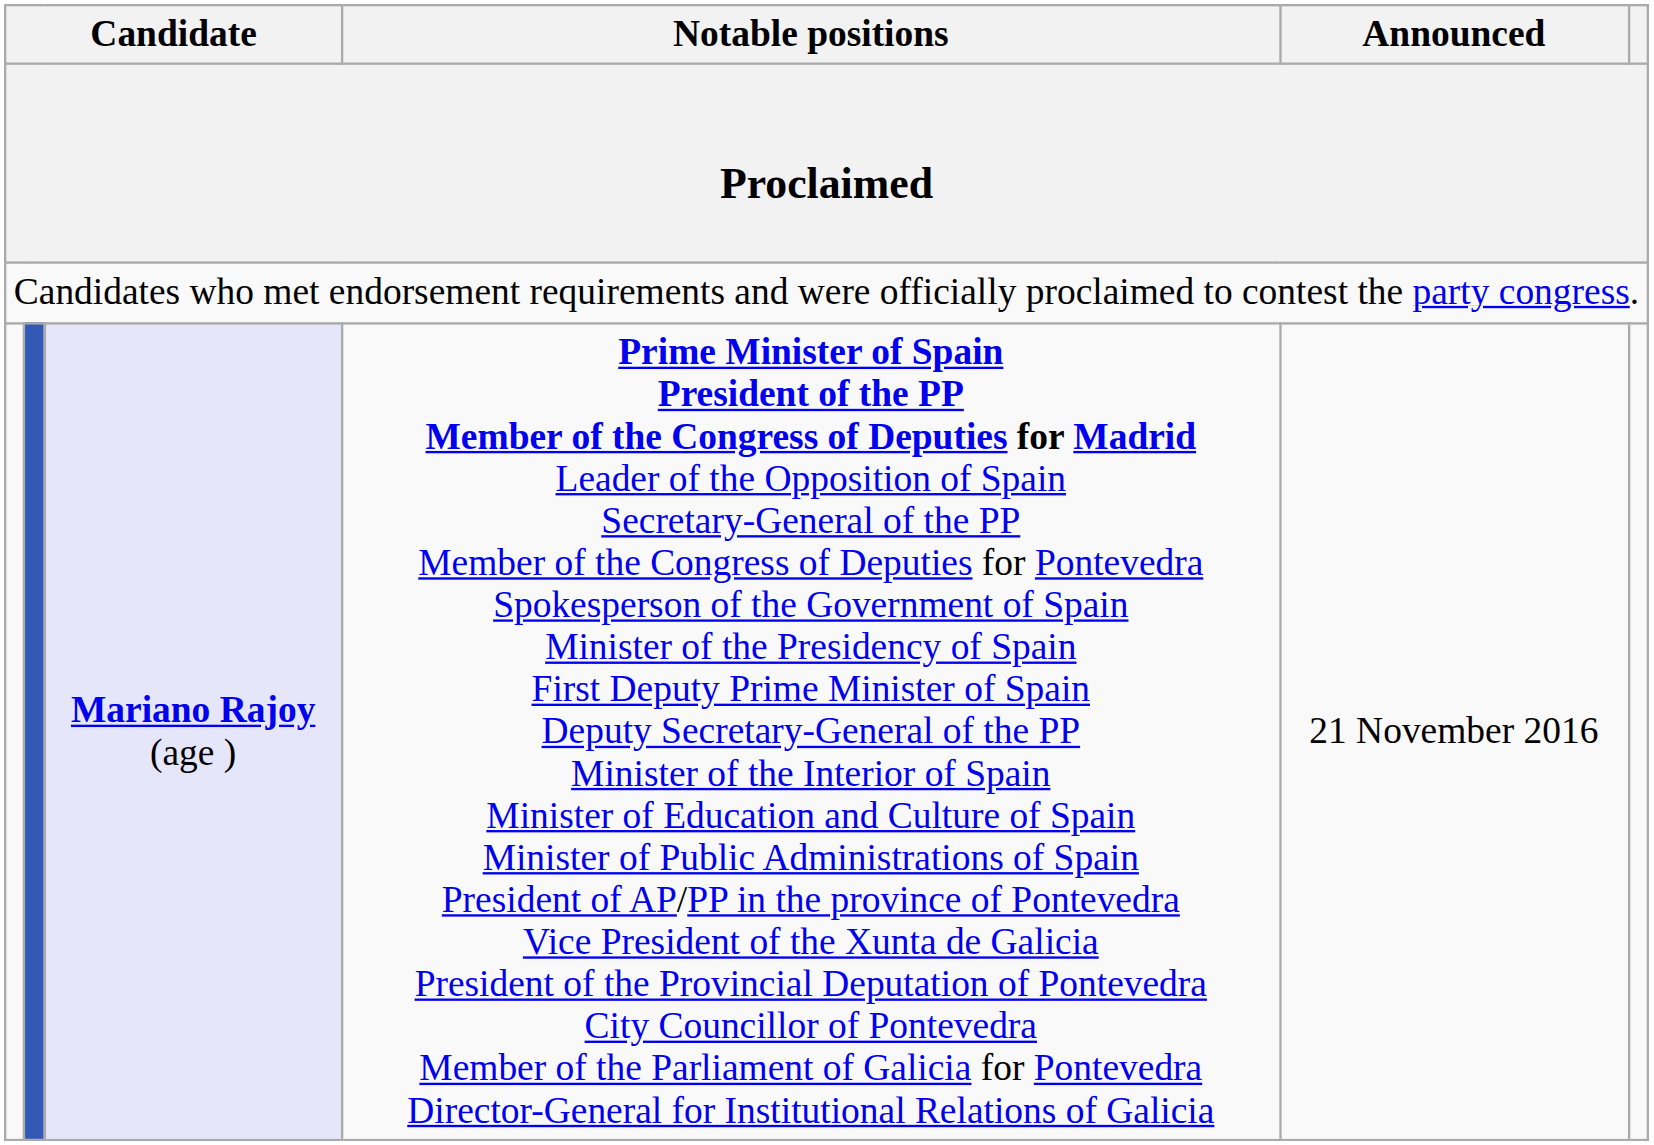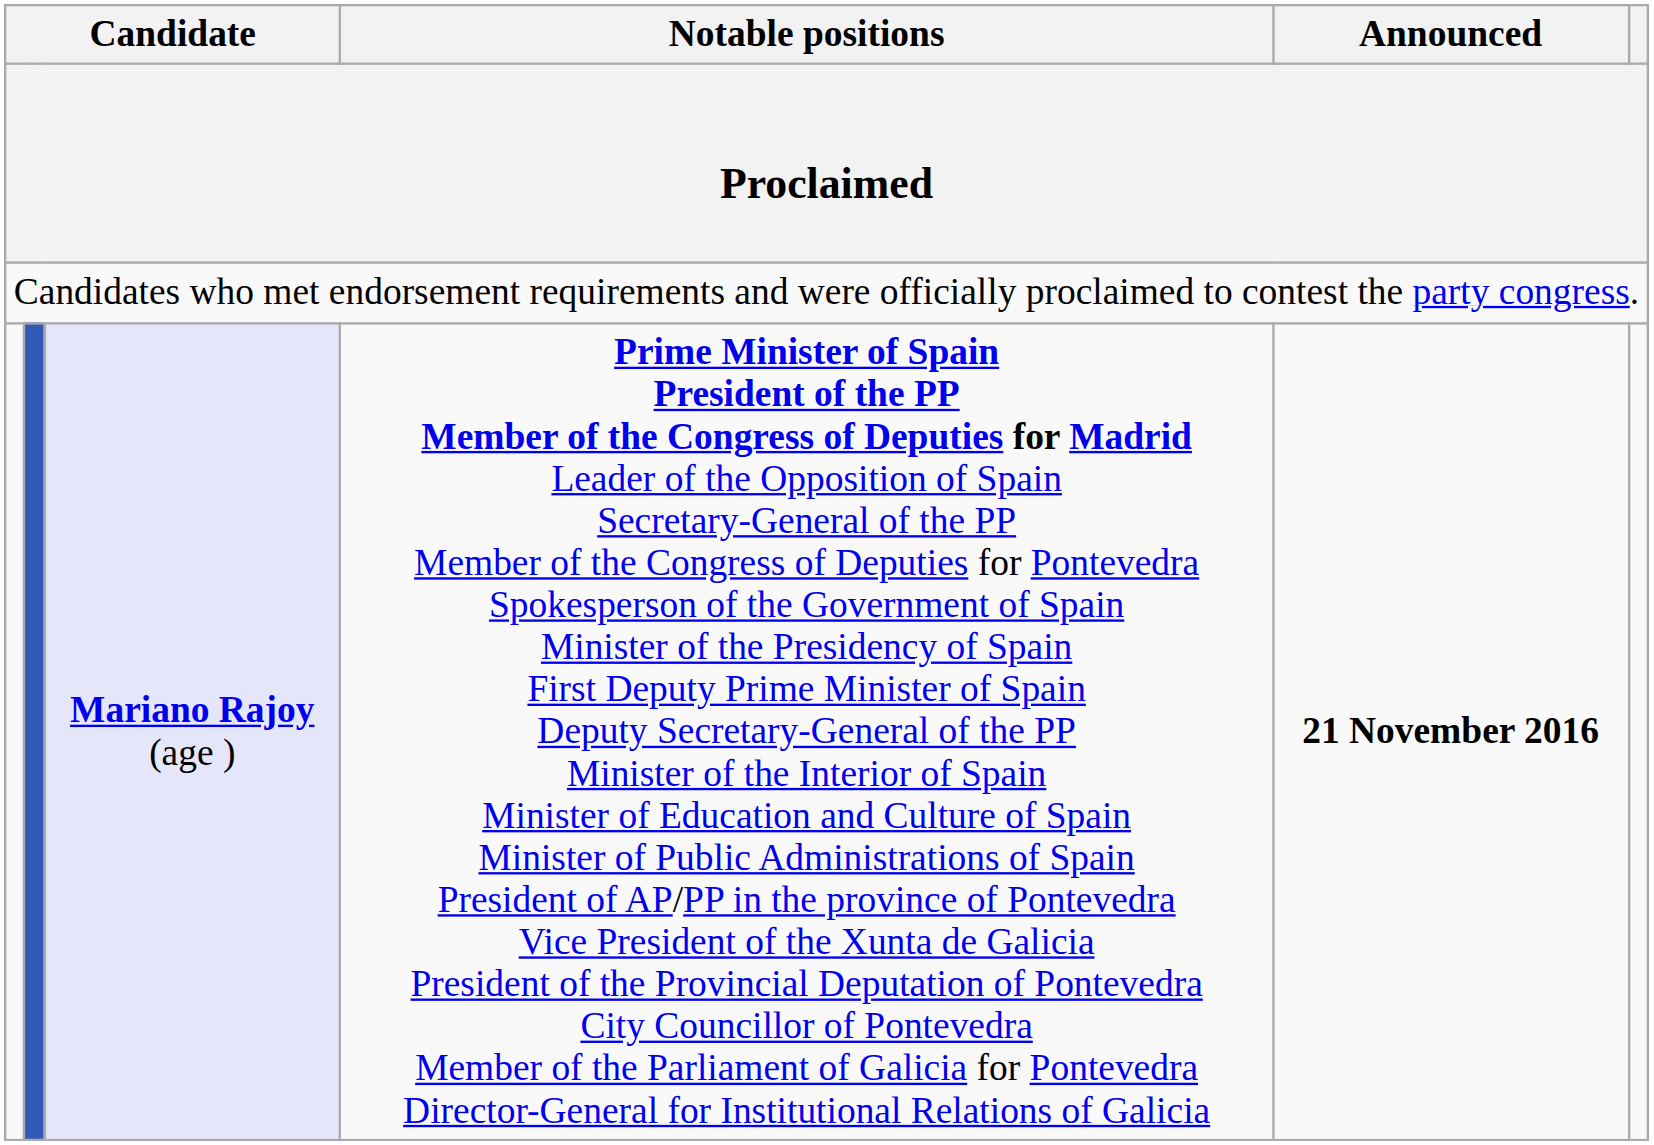(1454, 730) normal -> (1451, 730) bold
